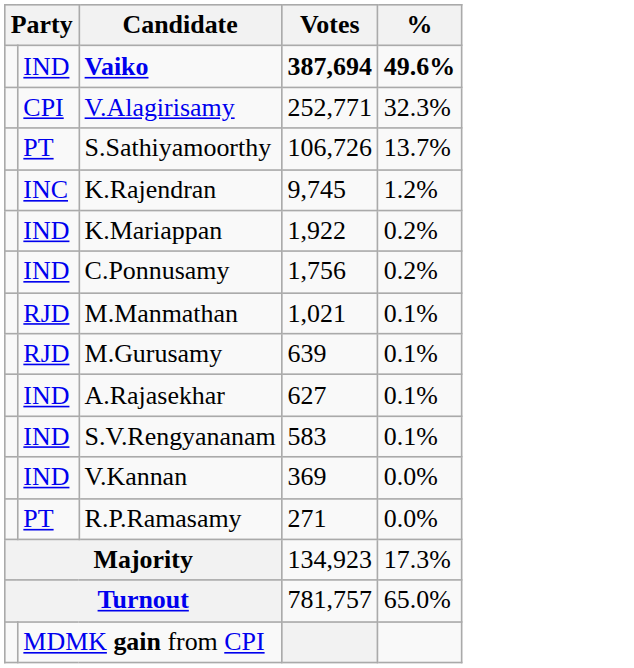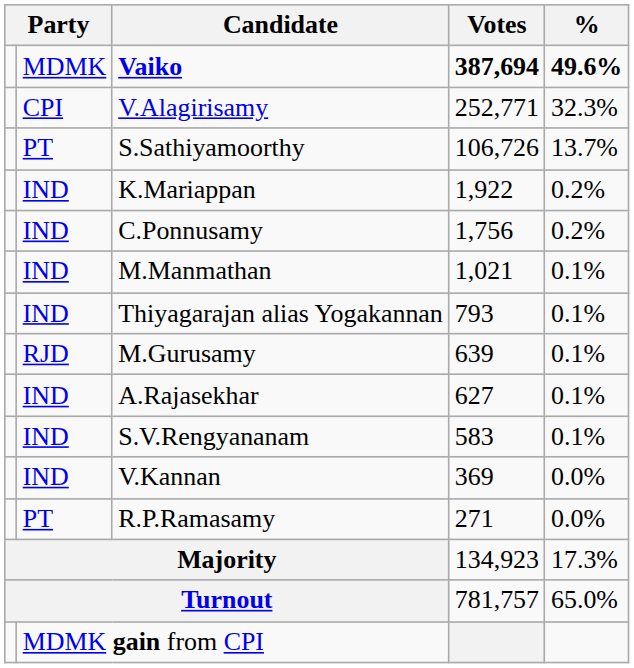(46, 66) IND -> (64, 66) MDMK
- row: (150, 189)
(46, 312) RJD -> (46, 271) IND
+ row: (281, 312)
